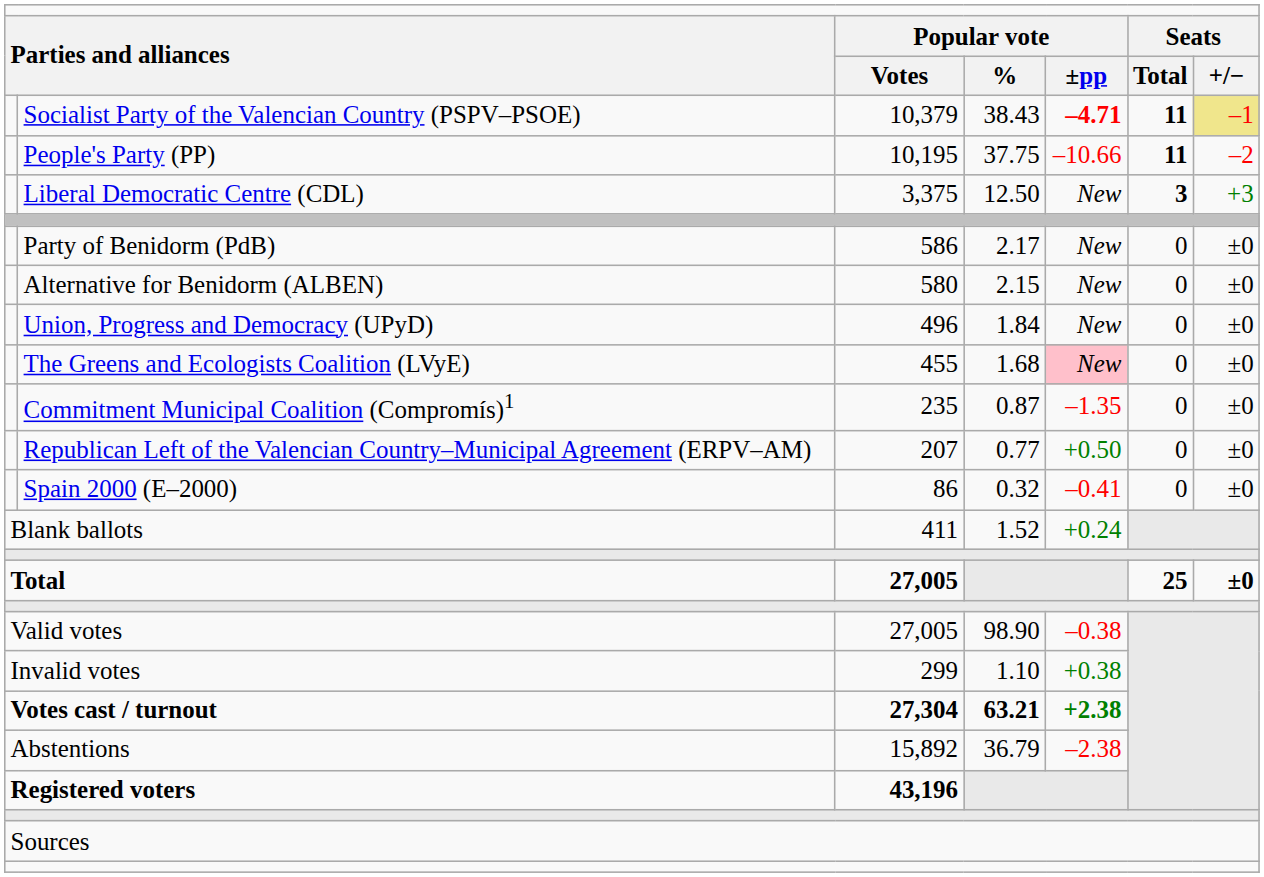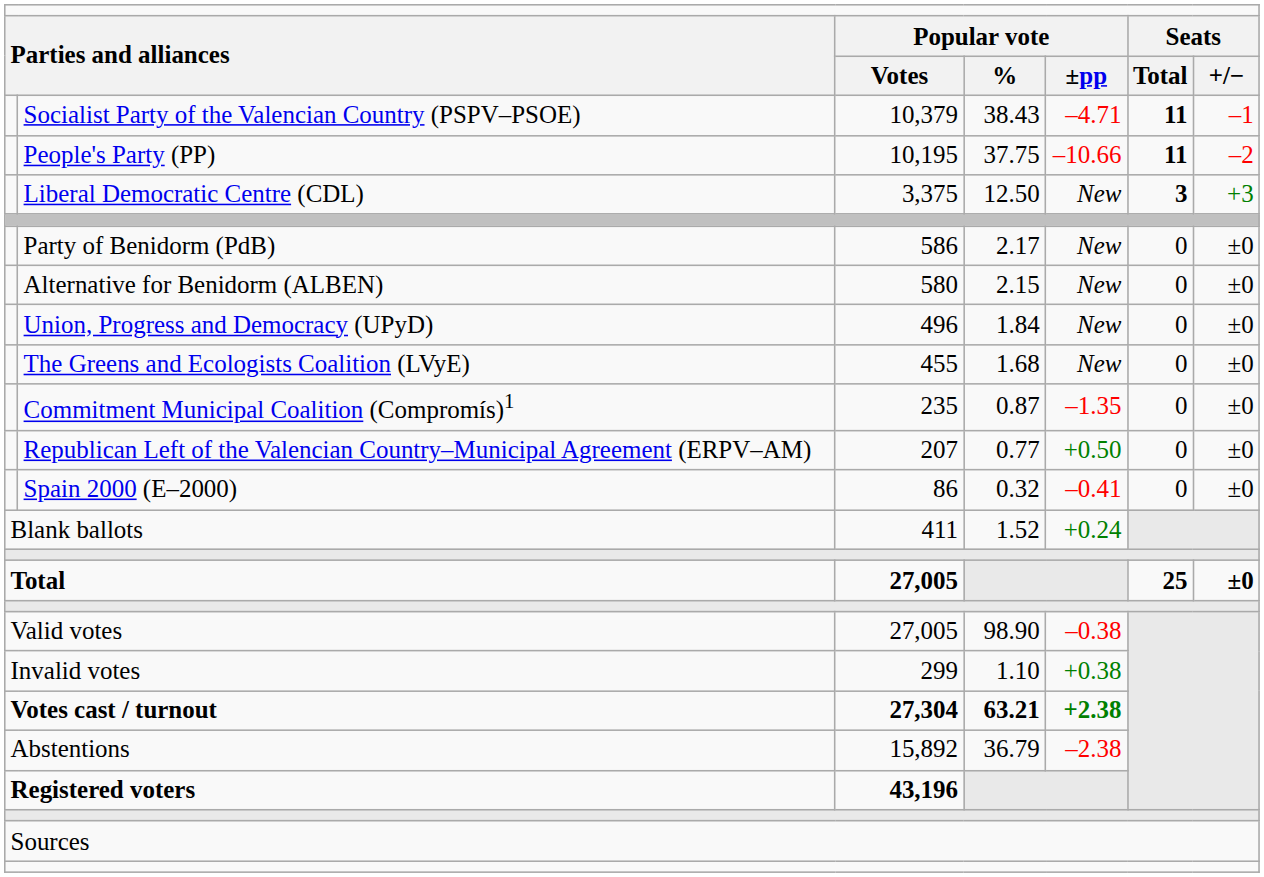(1093, 114) bold -> (1093, 114) normal
(1241, 114) khaki background -> (1241, 114) no background
(1099, 363) pink background -> (1099, 363) no background
